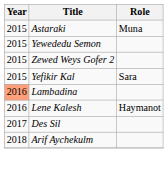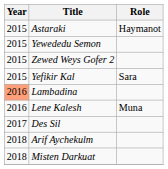(131, 28) Muna -> (140, 28) Haymanot
(140, 108) Haymanot -> (131, 108) Muna
+ row: (63, 156)
